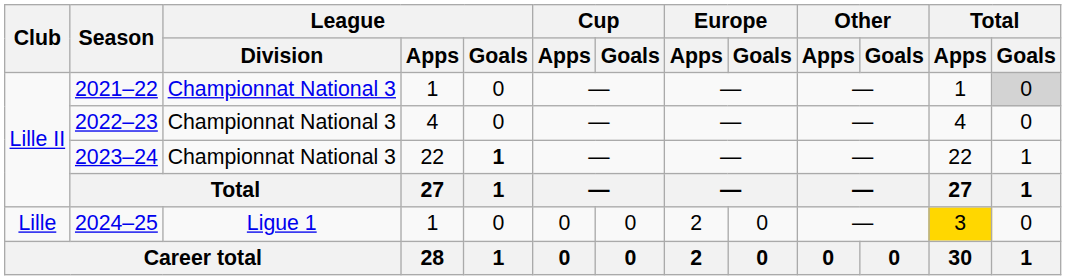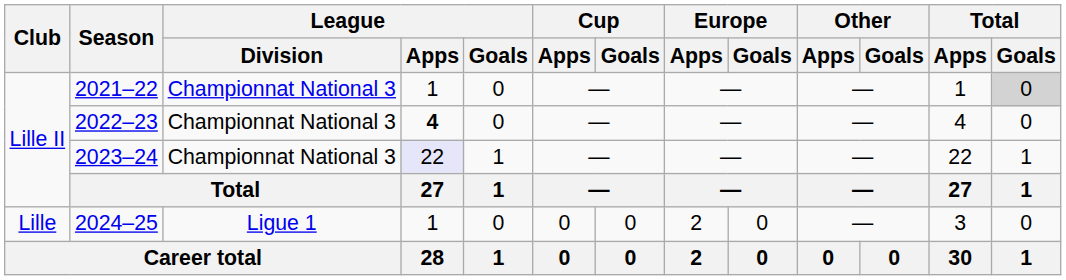(432, 122) normal -> (432, 122) bold
(432, 156) no background -> (432, 156) lavender background
(498, 156) bold -> (498, 156) normal
(960, 223) gold background -> (960, 223) no background
